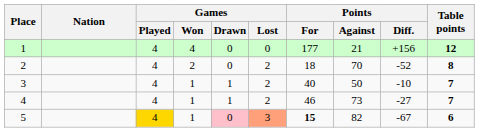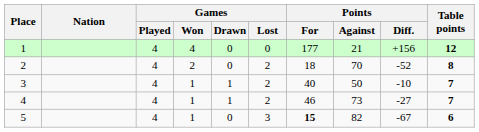(155, 118) gold background -> (155, 118) no background
(230, 118) pink background -> (230, 118) no background
(267, 118) lightsalmon background -> (267, 118) no background
